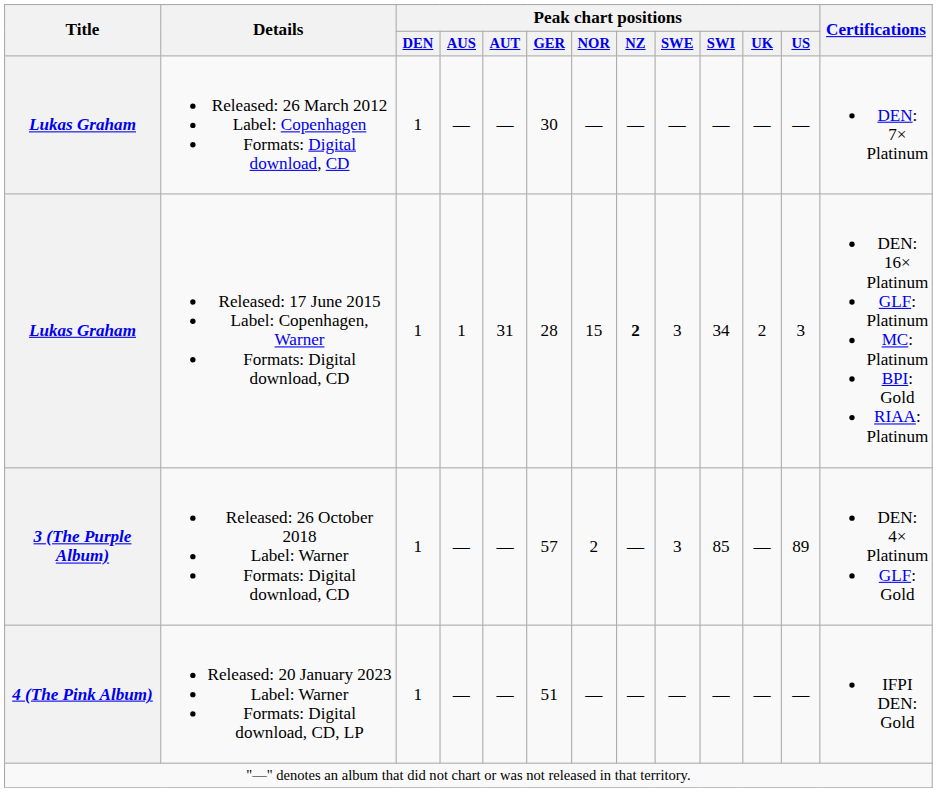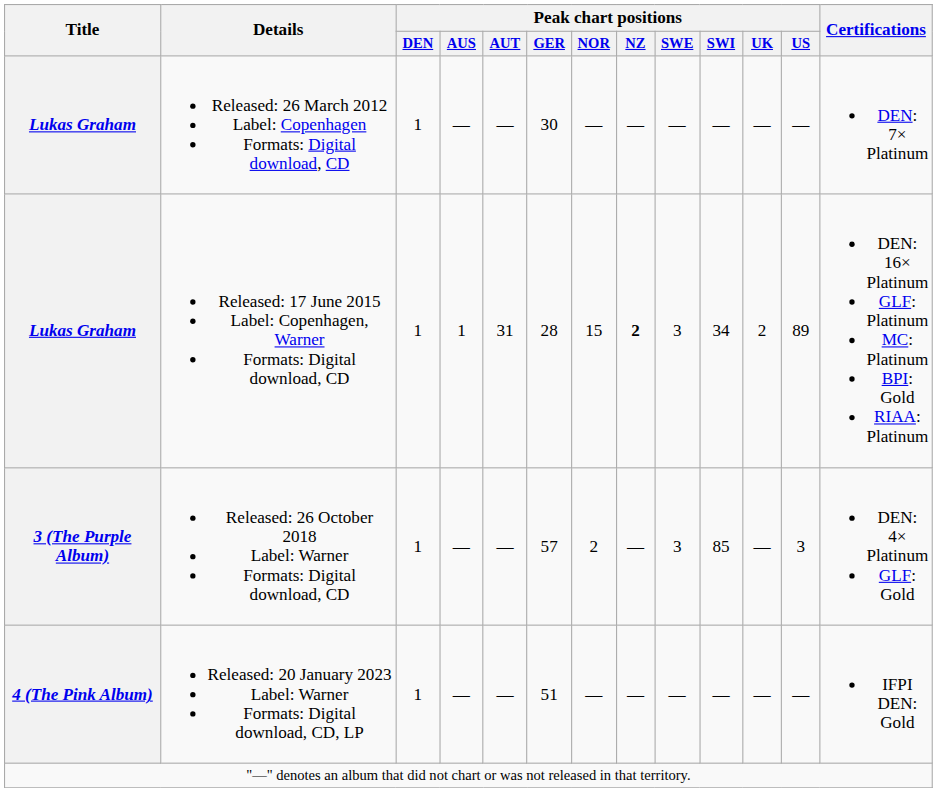(801, 330) 3 -> (801, 330) 89
(801, 546) 89 -> (801, 546) 3
